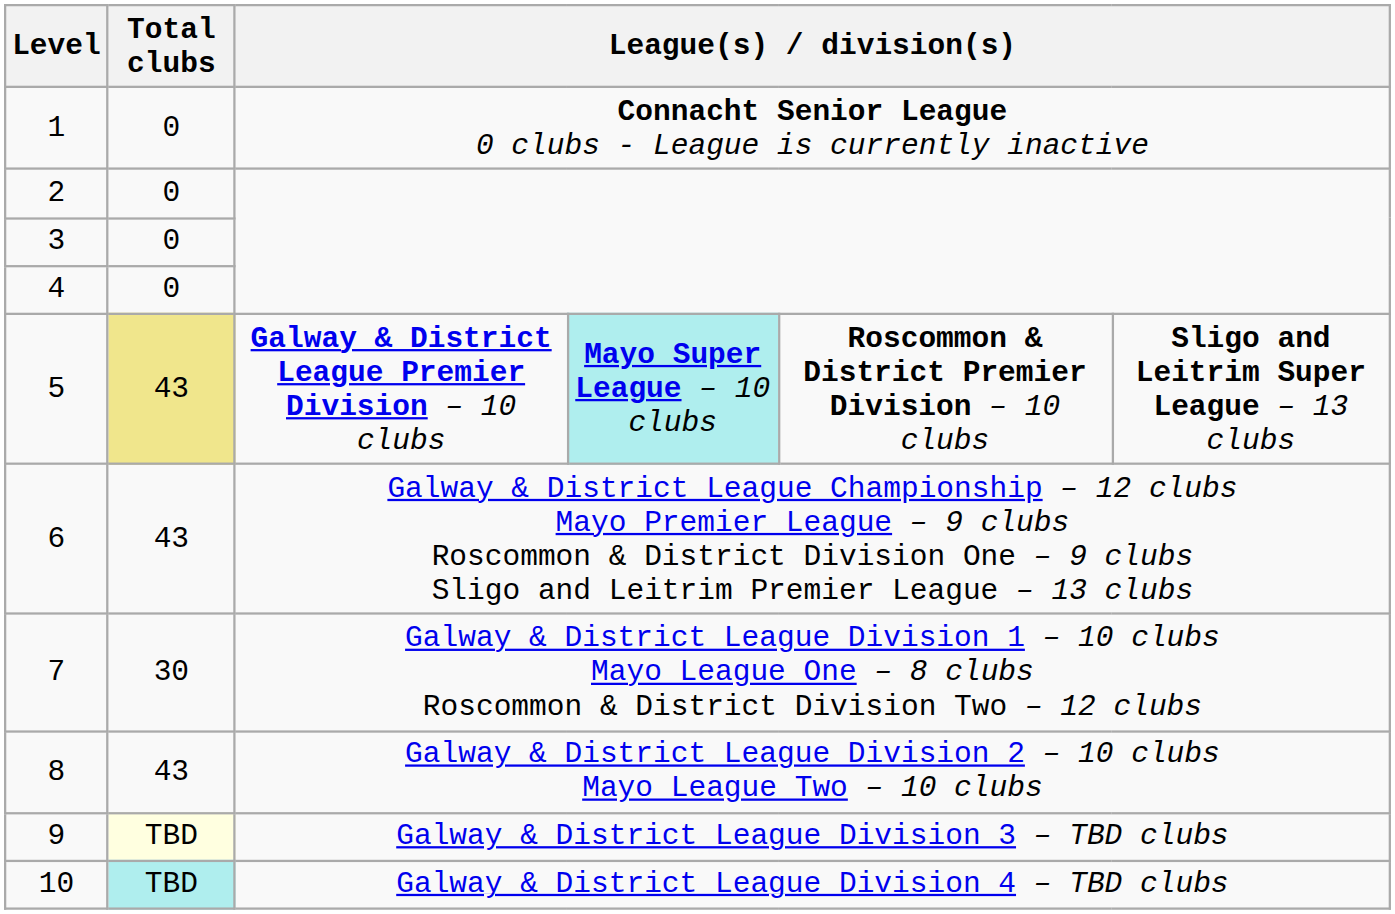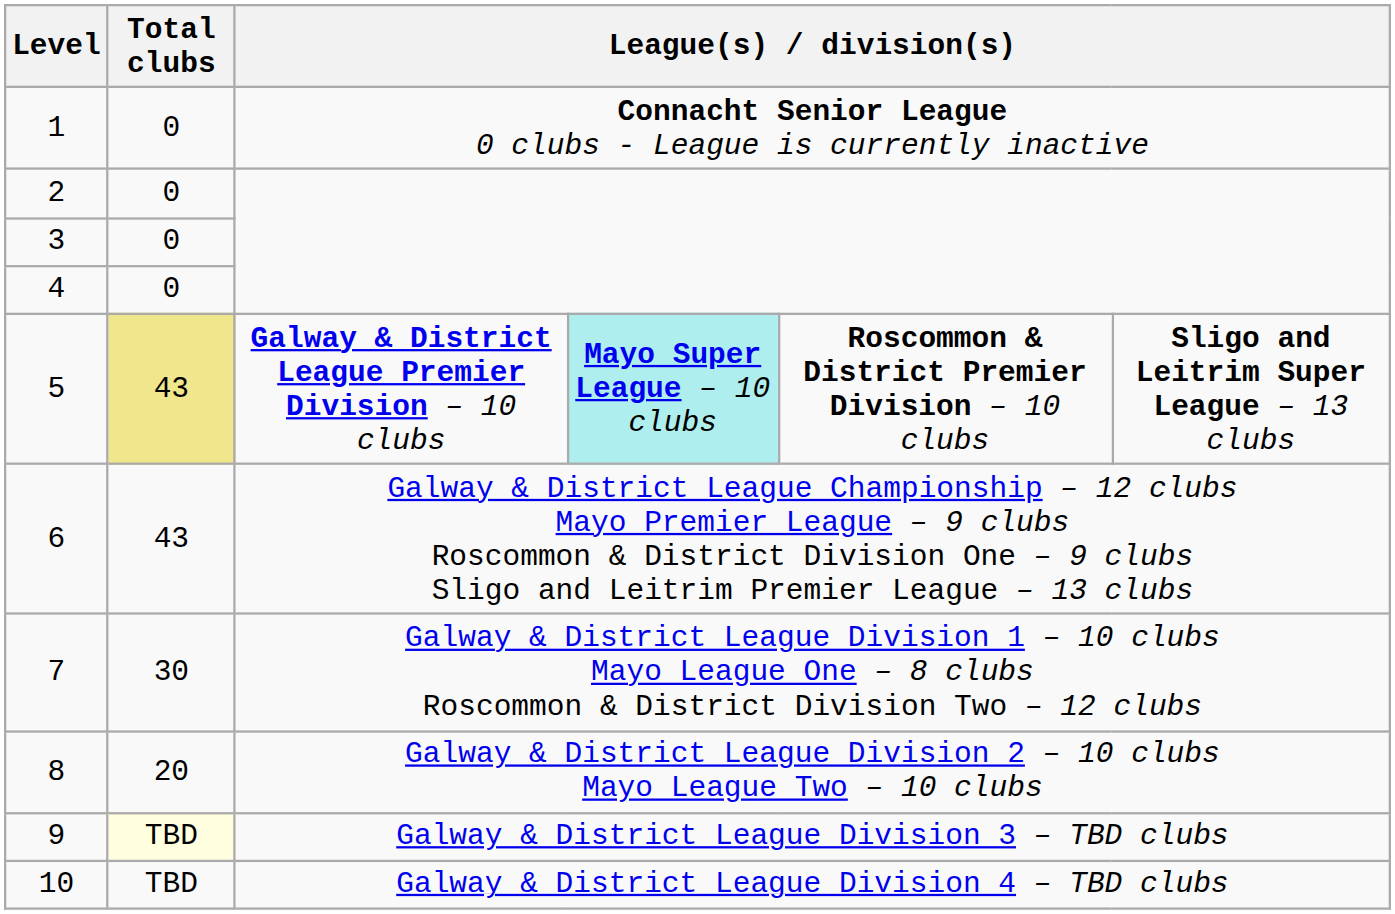(171, 771) 43 -> (171, 771) 20
(171, 885) paleturquoise background -> (171, 885) no background
